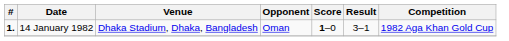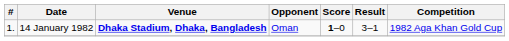(11, 28) bold -> (11, 28) normal
(178, 28) normal -> (182, 28) bold
